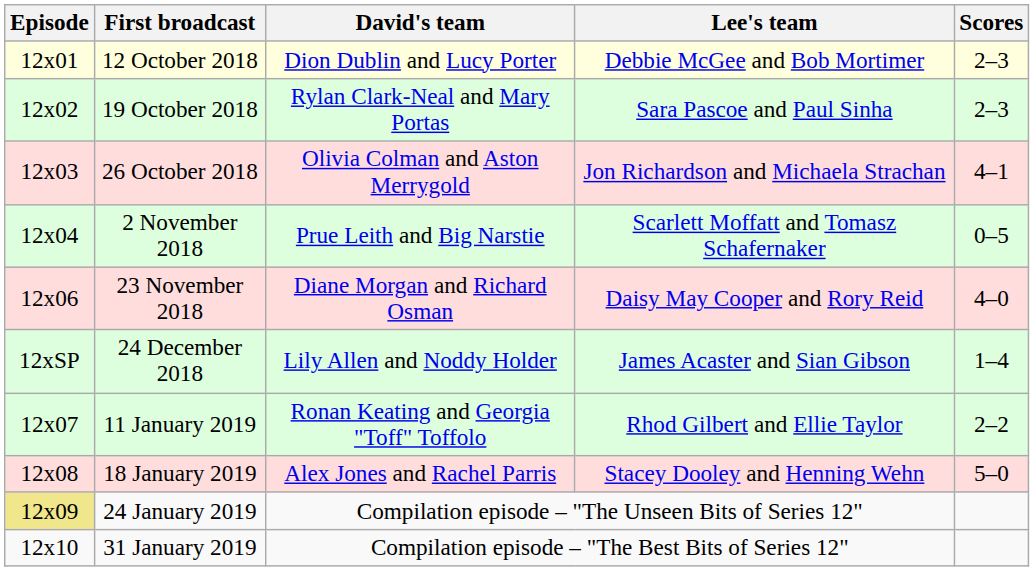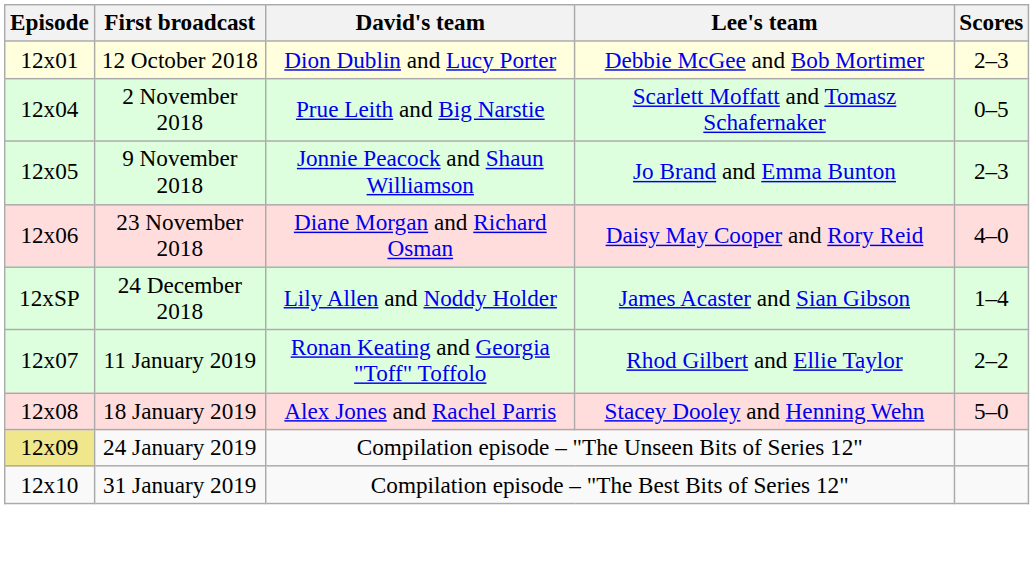- row: (180, 109)
- row: (180, 172)
+ row: (180, 172)
